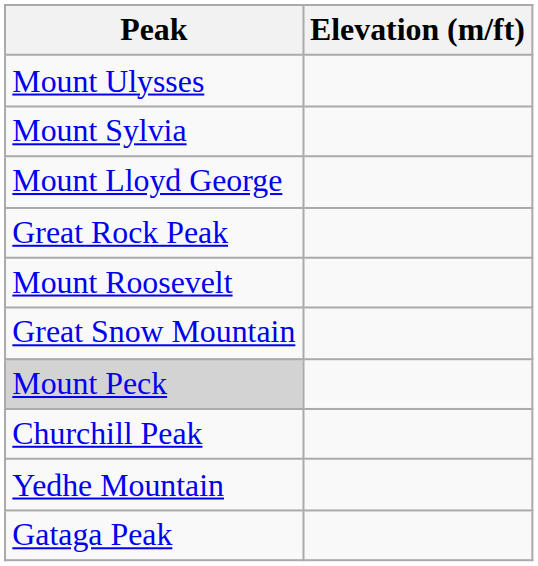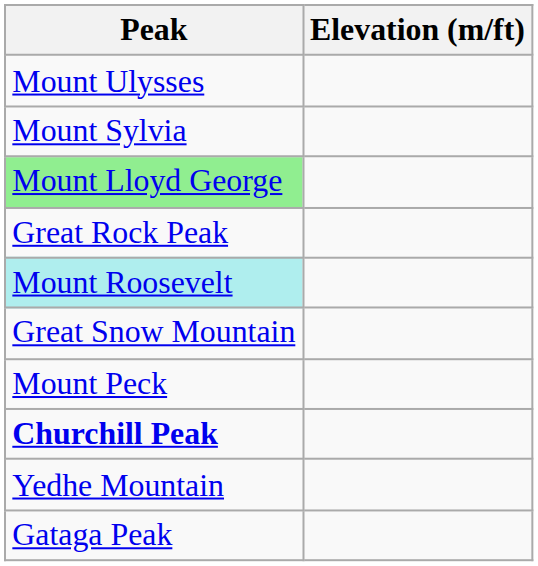(147, 181) no background -> (147, 181) lightgreen background
(122, 282) no background -> (122, 282) paleturquoise background
(90, 383) lightgrey background -> (90, 383) no background
(107, 433) normal -> (115, 433) bold
